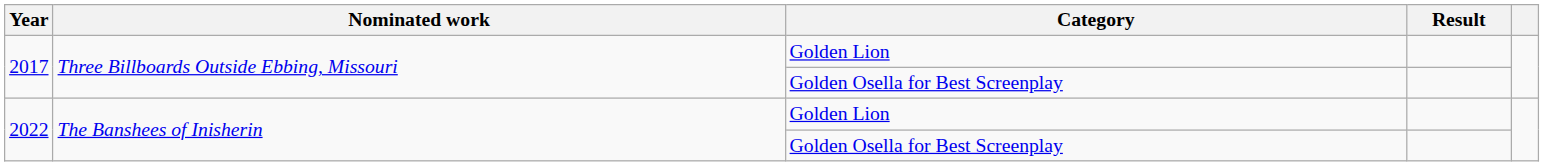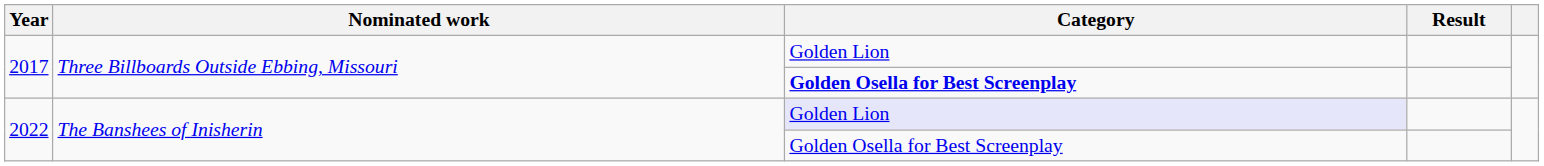(926, 82) normal -> (933, 82) bold
(840, 113) no background -> (839, 113) lavender background
